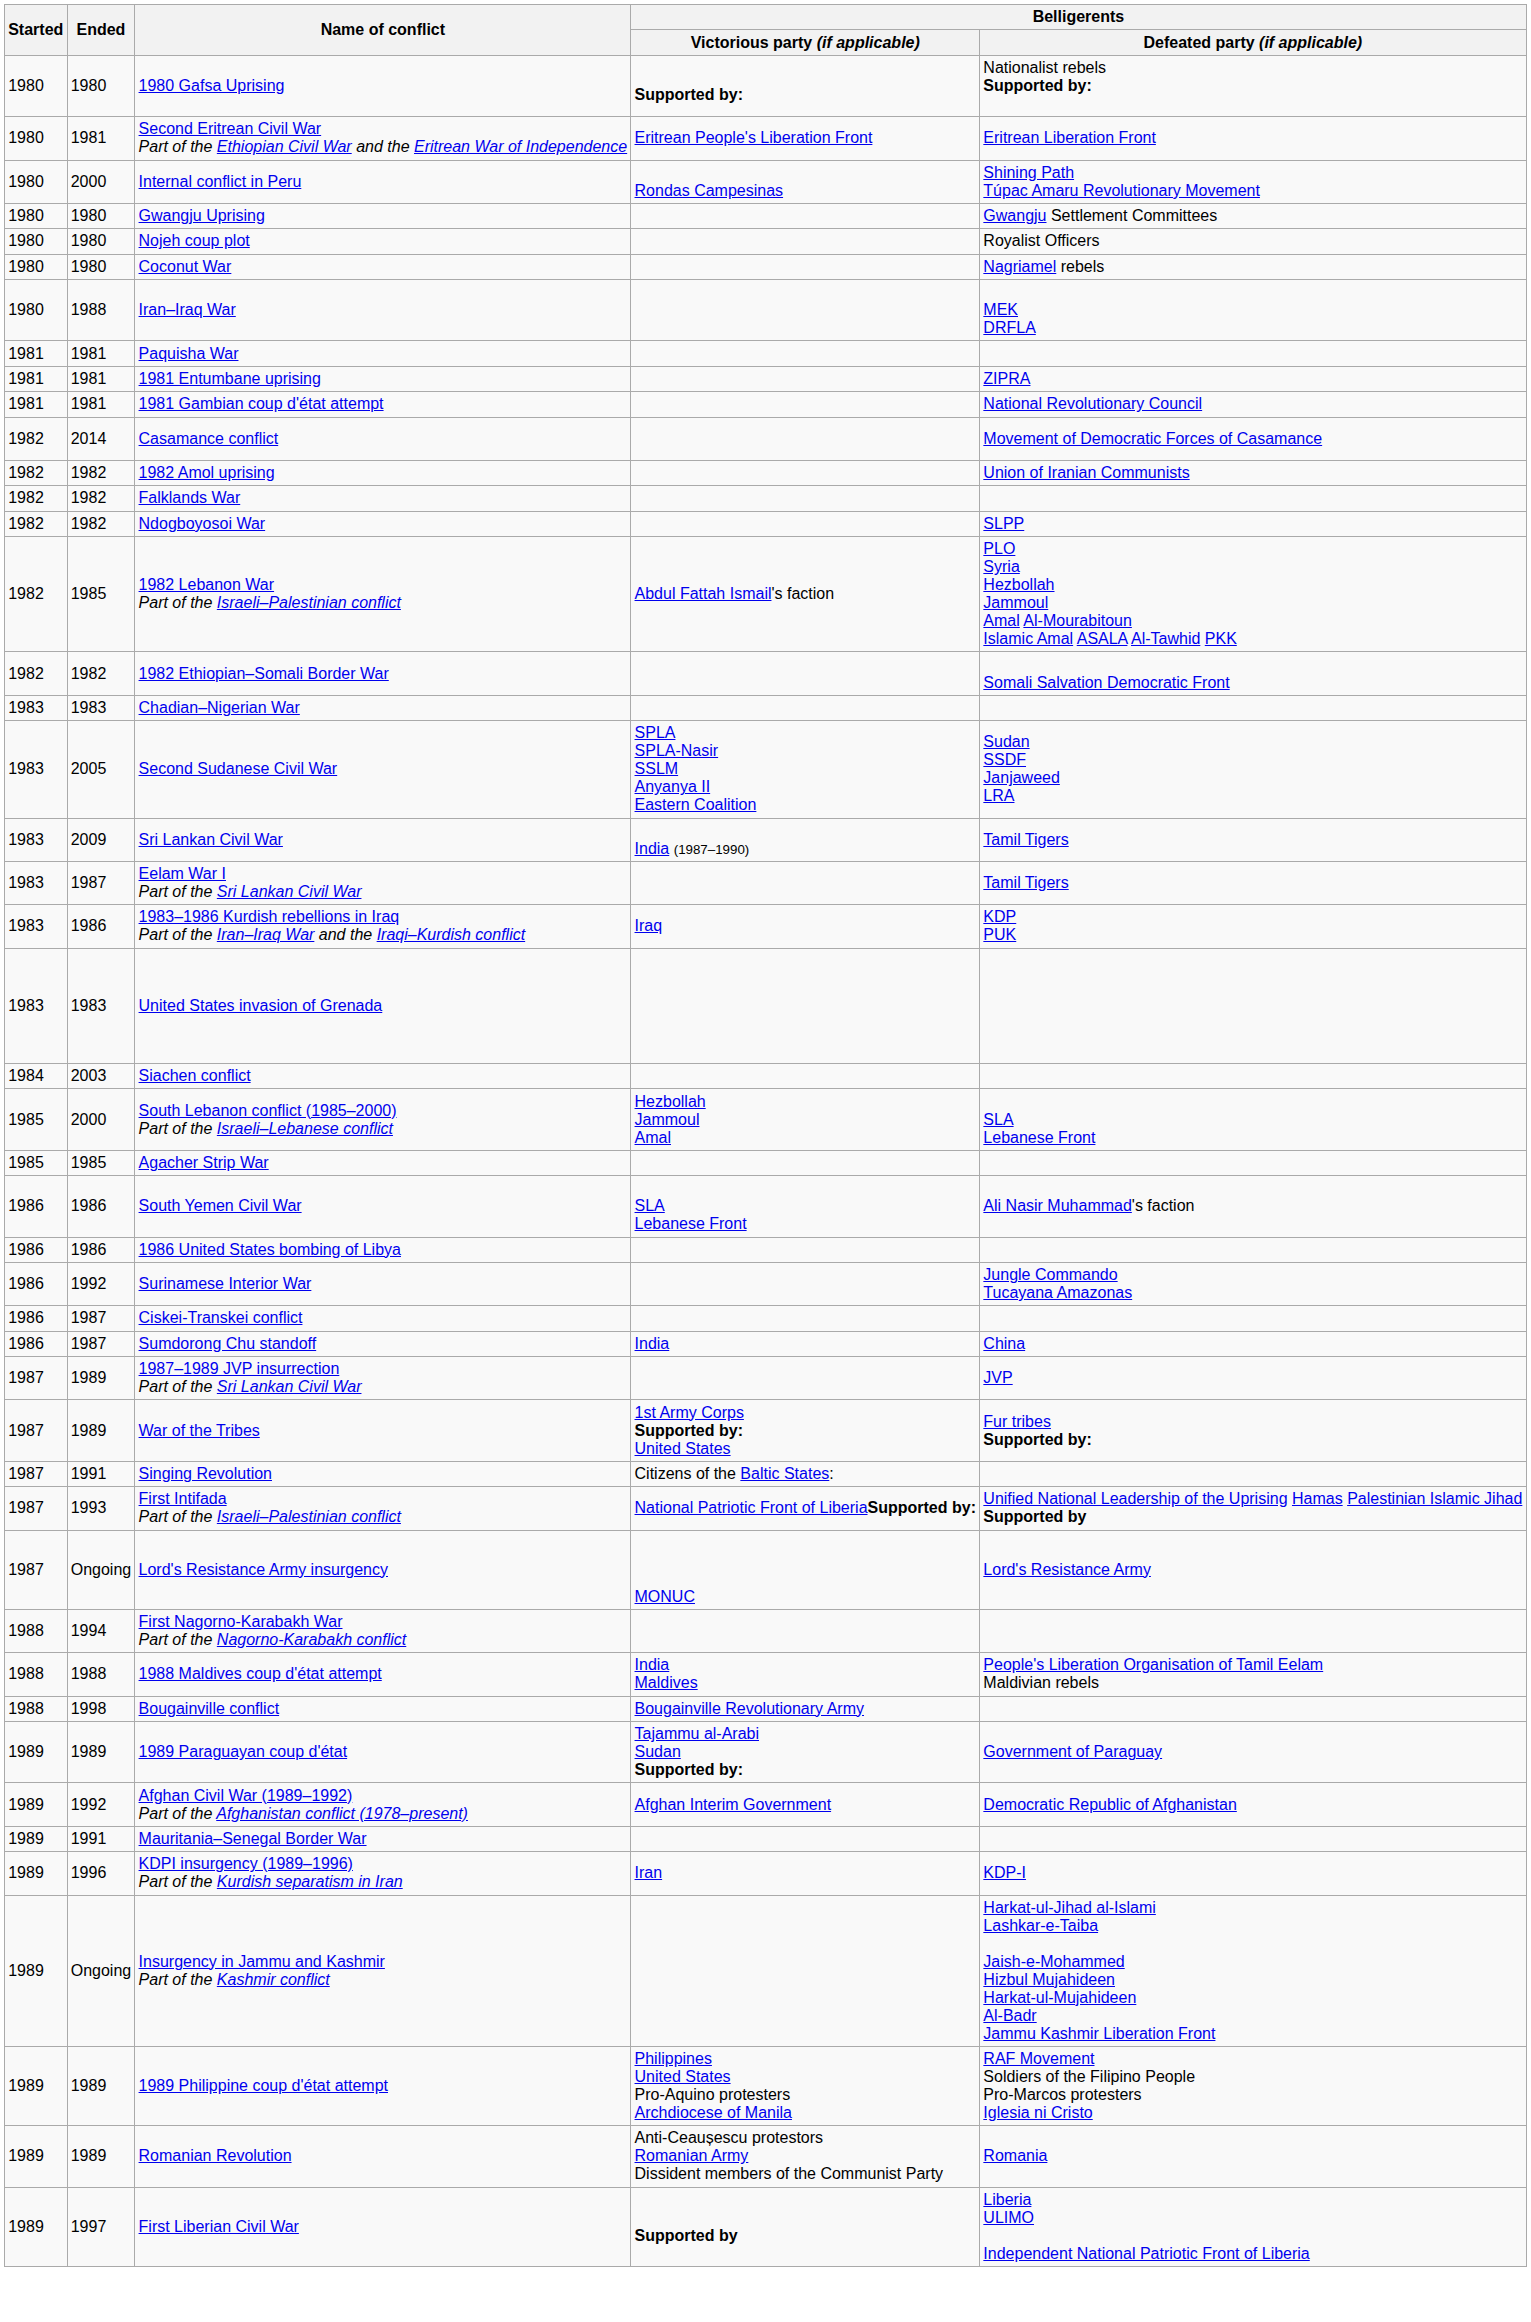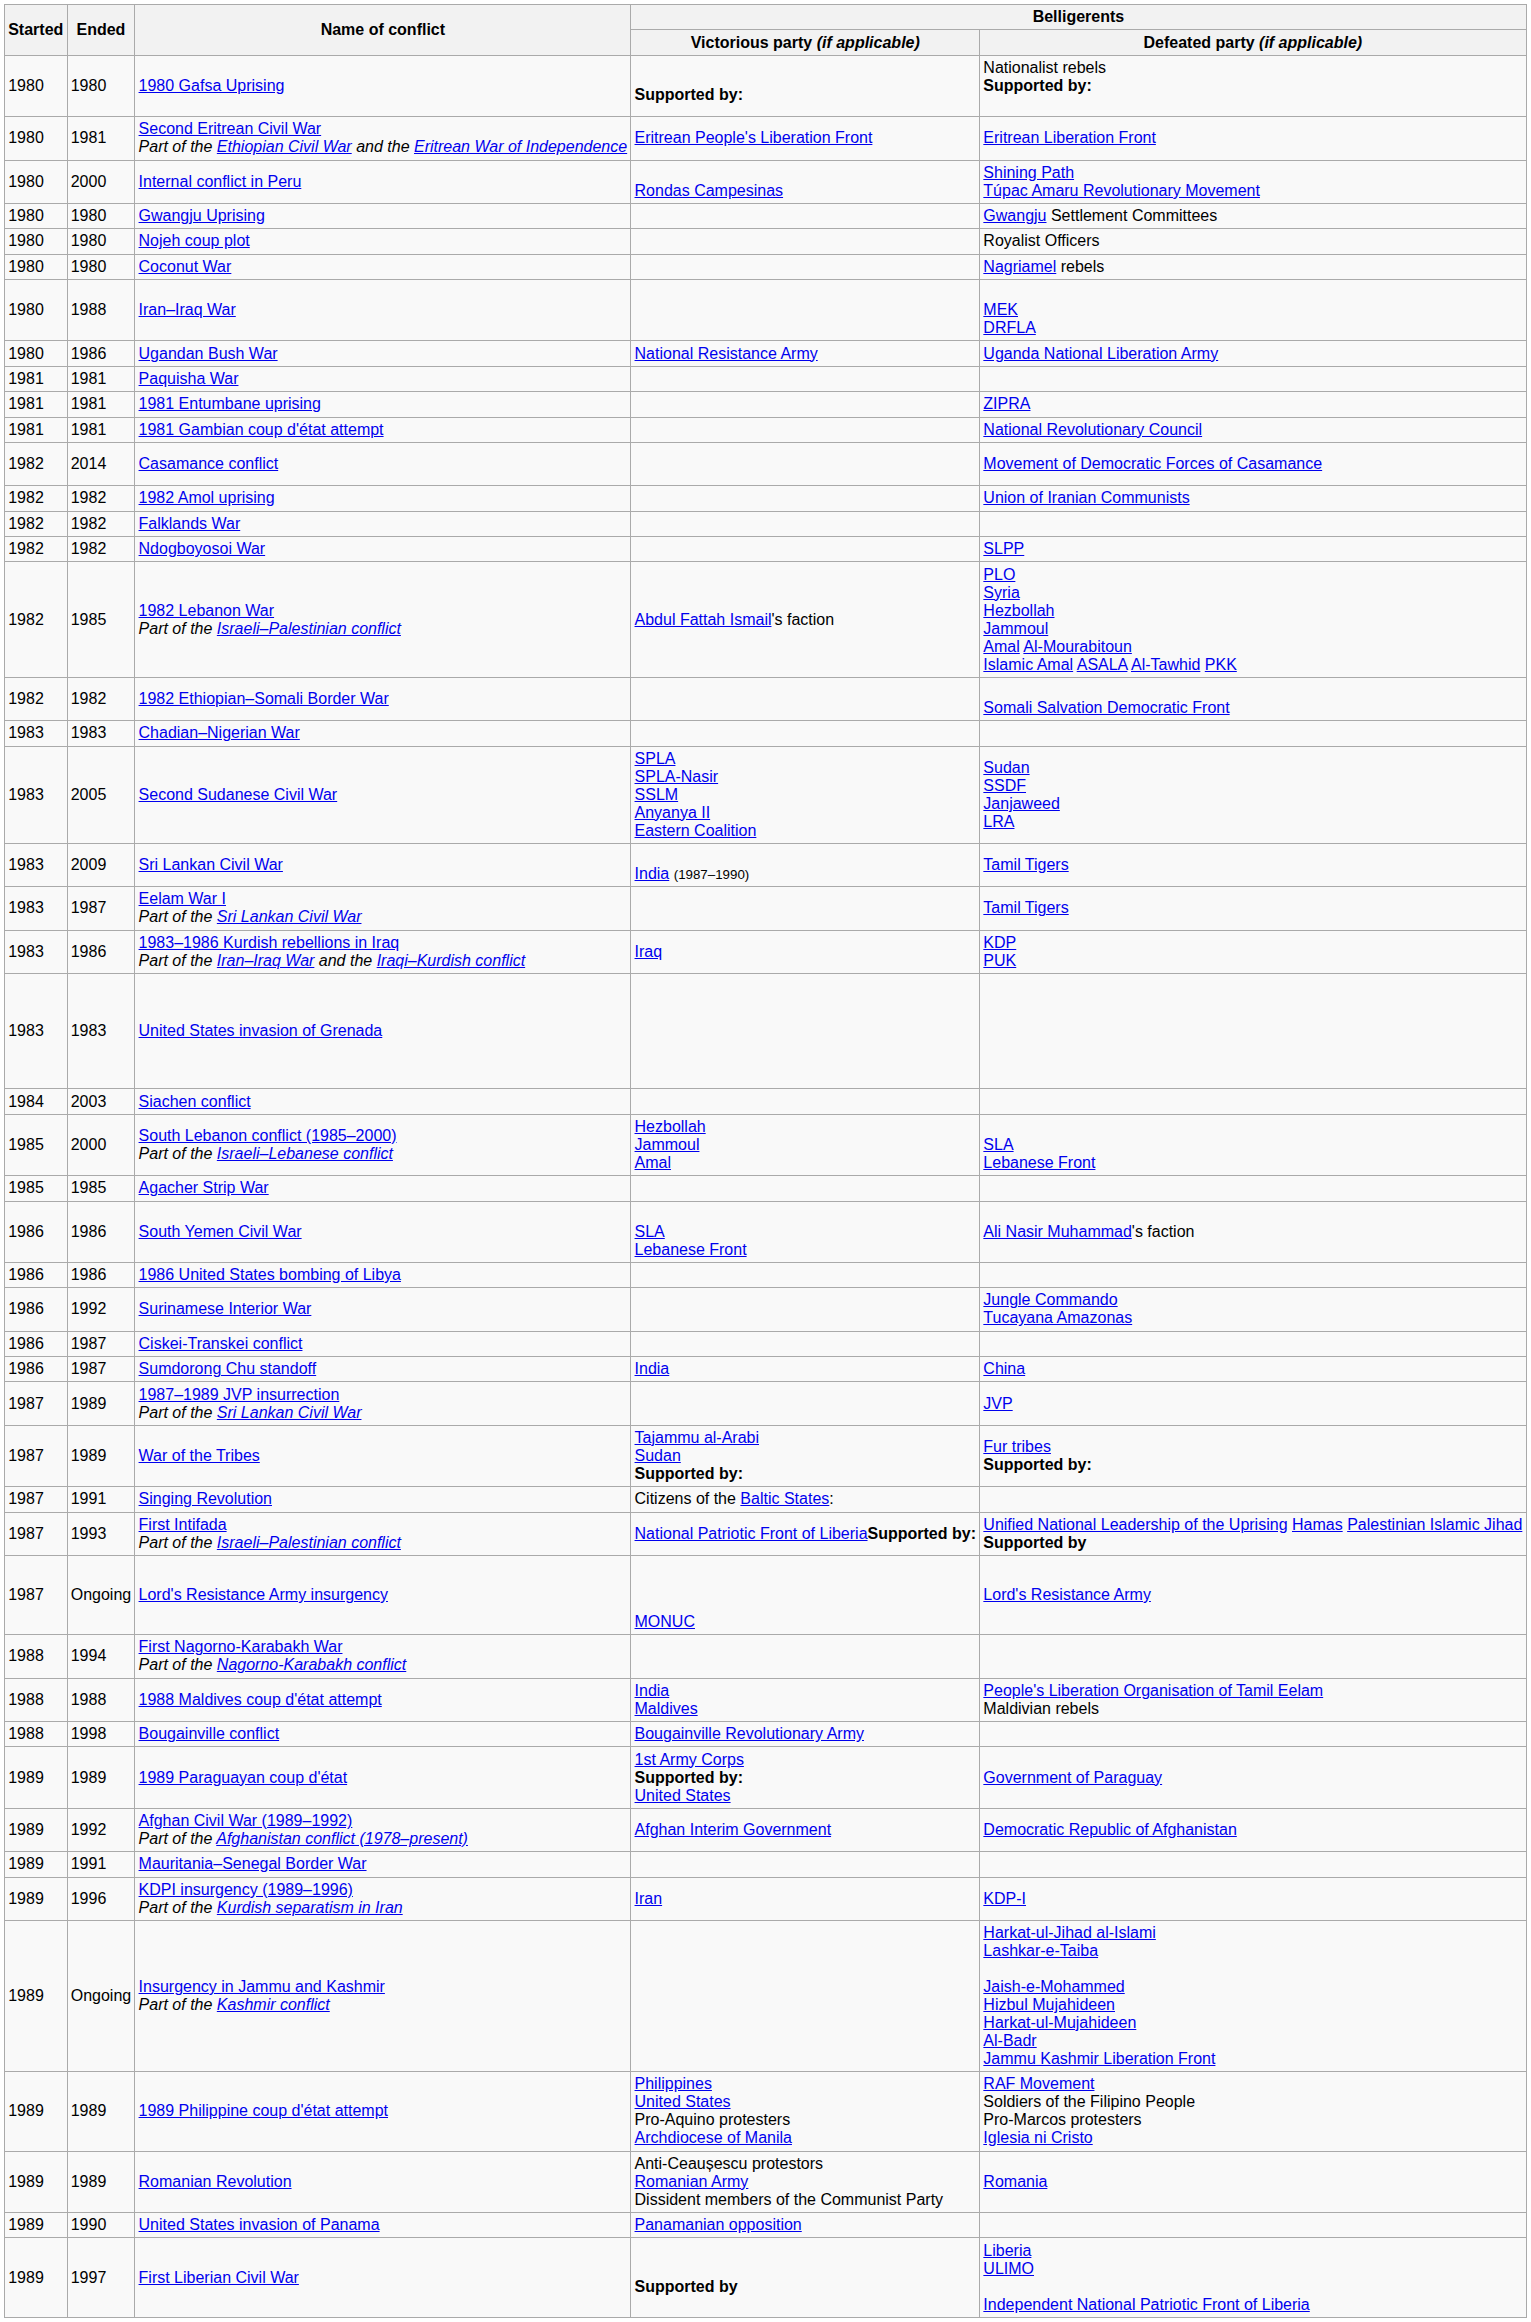+ row: (208, 353)
(689, 1430) 1st Army Corps Supported by: United States -> (697, 1455) Tajammu al-Arabi Sudan Supported by:
(697, 1752) Tajammu al-Arabi Sudan Supported by: -> (689, 1777) 1st Army Corps Supported by: United States
+ row: (259, 2225)
